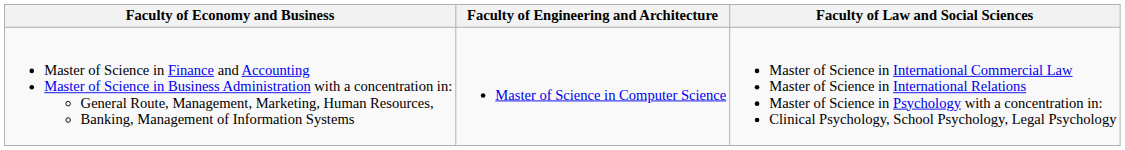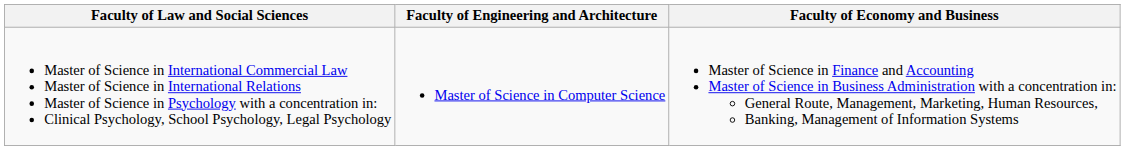columns swapped: (230, 16) <-> (925, 16)
